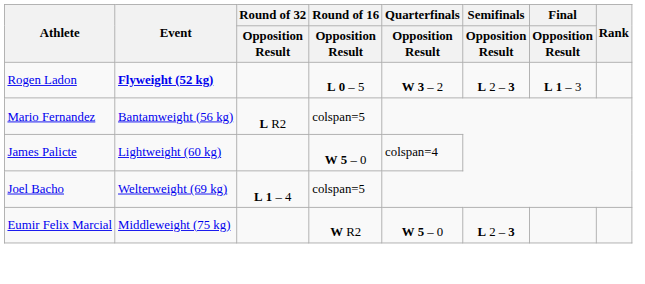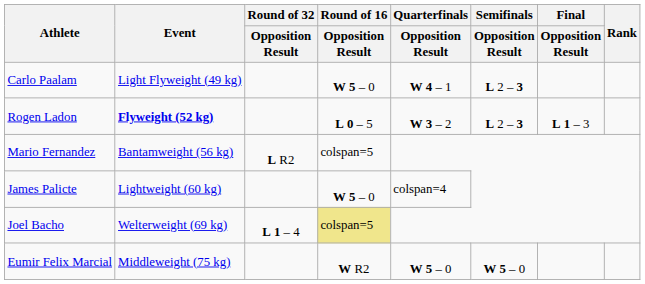+ row: (42, 80)
(339, 189) no background -> (347, 225) khaki background
(496, 233) L 2 – 3 -> (504, 269) W 5 – 0
